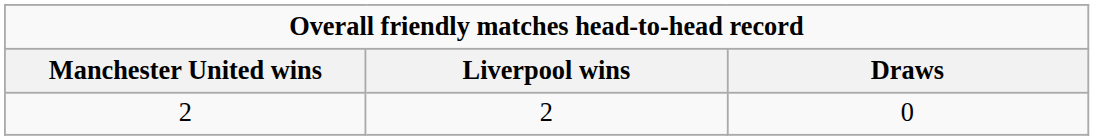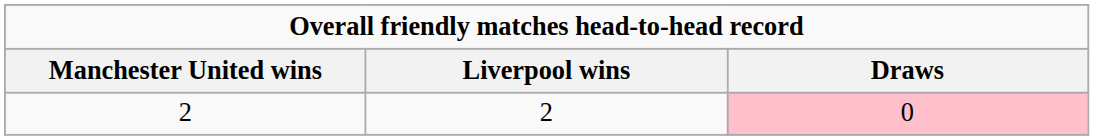(907, 113) no background -> (907, 113) pink background
